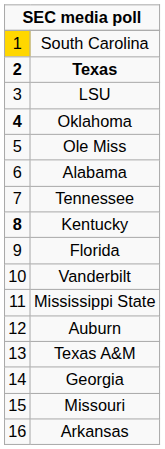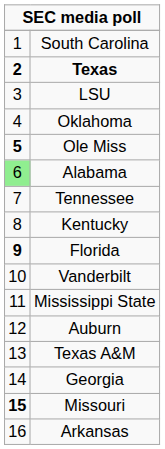(17, 43) gold background -> (17, 43) no background
(17, 121) bold -> (17, 121) normal
(17, 147) normal -> (17, 147) bold
(17, 173) no background -> (17, 173) lightgreen background
(17, 224) bold -> (17, 224) normal
(17, 250) normal -> (17, 250) bold
(17, 405) normal -> (17, 405) bold
